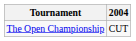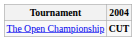(119, 28) normal -> (119, 28) bold
